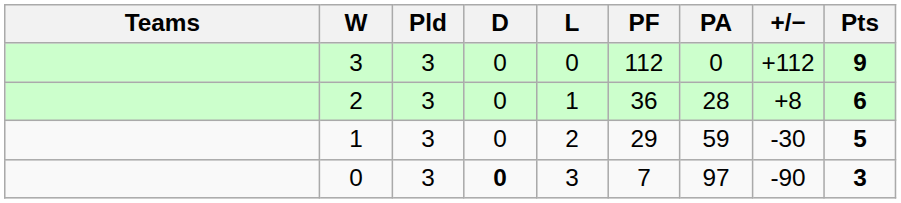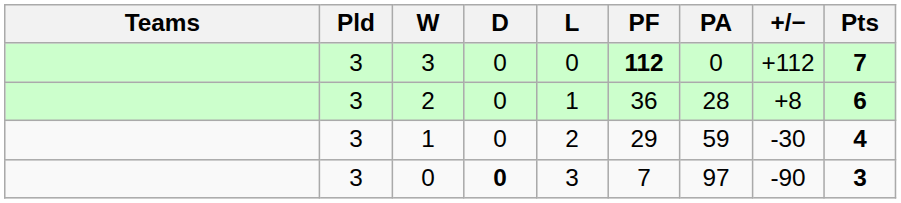columns swapped: (428, 23) <-> (356, 23)
(644, 62) normal -> (644, 62) bold
(860, 62) 9 -> (860, 62) 7
(860, 139) 5 -> (860, 139) 4
